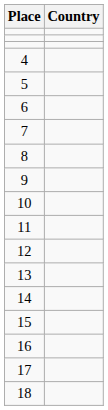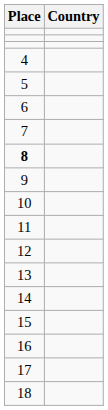(24, 155) normal -> (24, 155) bold
